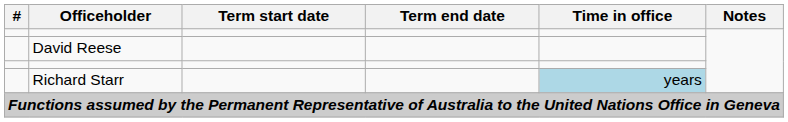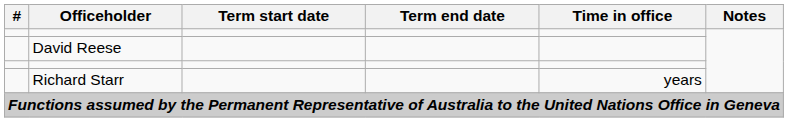(683, 80) lightblue background -> (683, 80) no background
